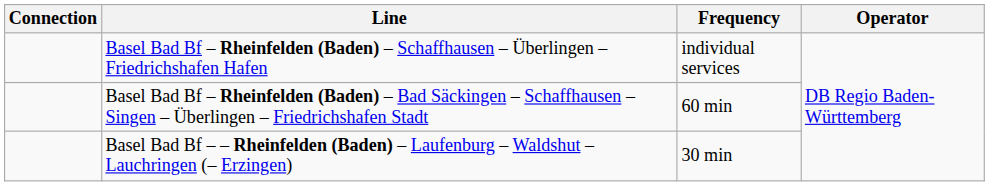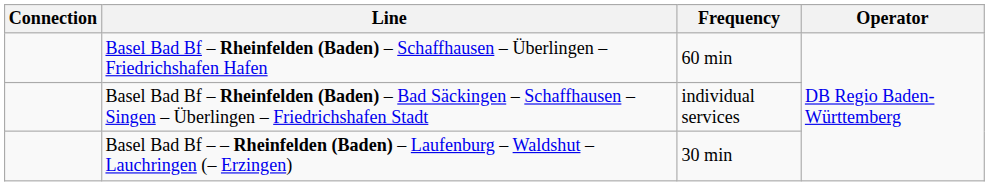(718, 57) individual services -> (707, 57) 60 min
(707, 106) 60 min -> (718, 106) individual services
